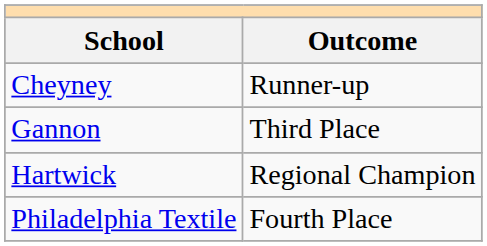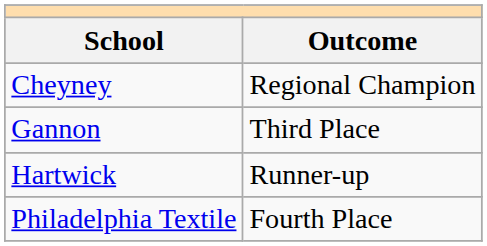(309, 84) Runner-up -> (362, 84) Regional Champion
(362, 173) Regional Champion -> (309, 173) Runner-up
